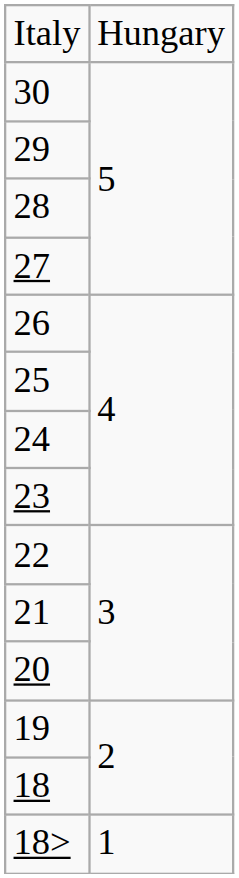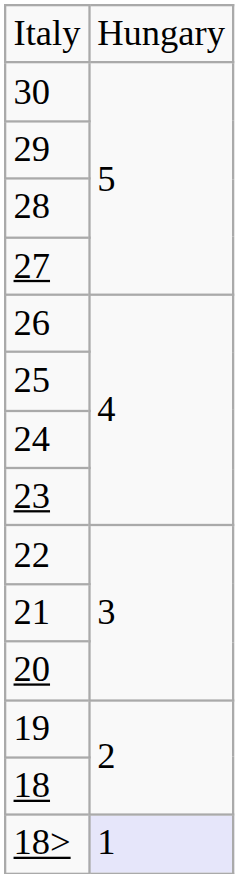(106, 843) no background -> (106, 843) lavender background
